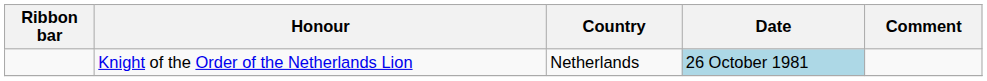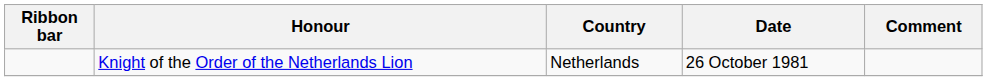(747, 62) lightblue background -> (747, 62) no background
